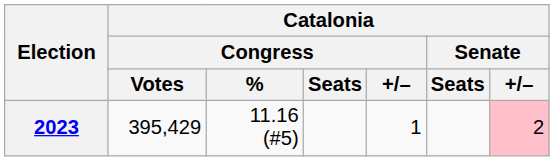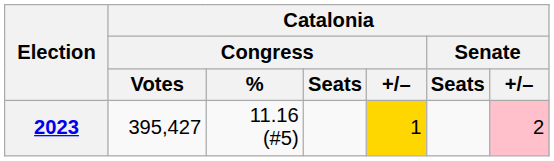(165, 127) 395,429 -> (165, 127) 395,427
(416, 127) no background -> (416, 127) gold background
